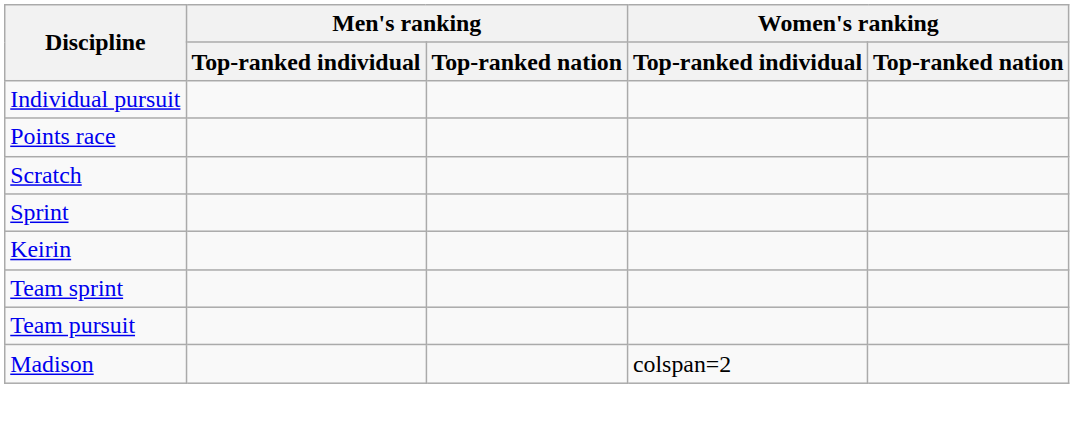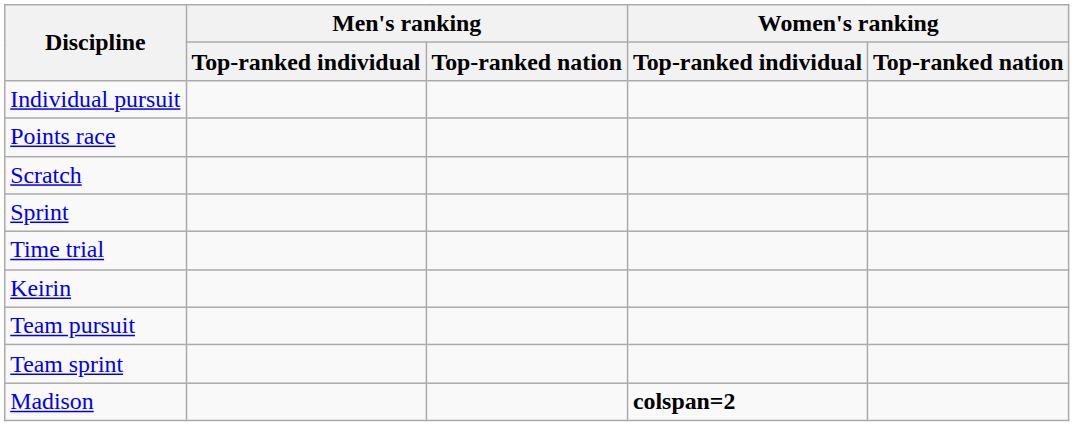+ row: (57, 250)
rows swapped: (73, 325) <-> (67, 288)
(682, 363) normal -> (684, 401) bold
